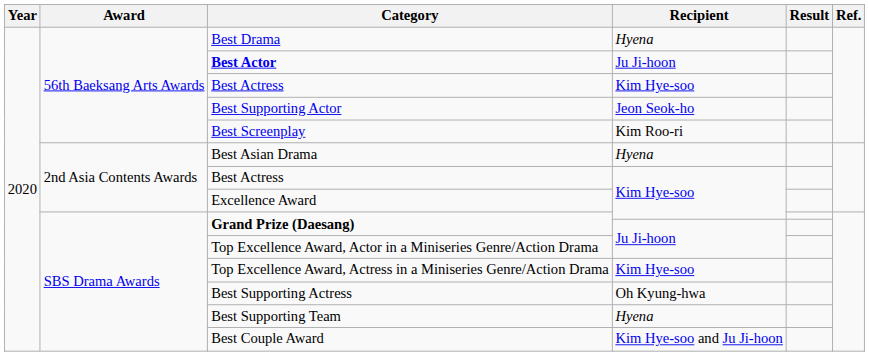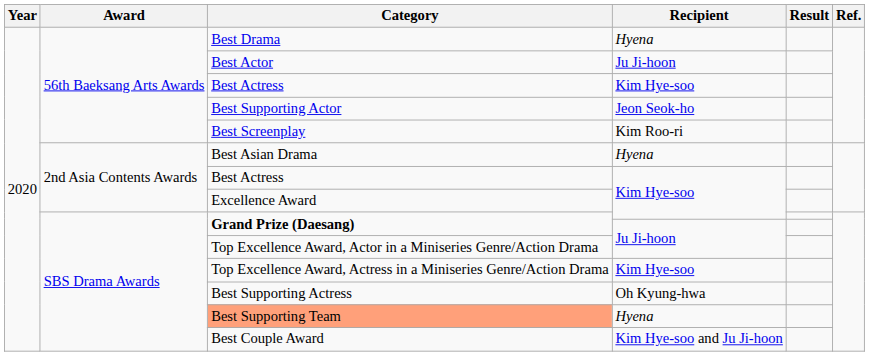(244, 62) bold -> (242, 62) normal
(276, 316) no background -> (276, 316) lightsalmon background
